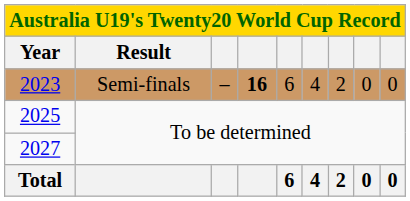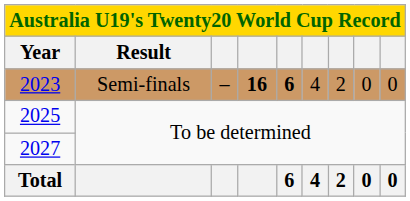(289, 84) normal -> (289, 84) bold
